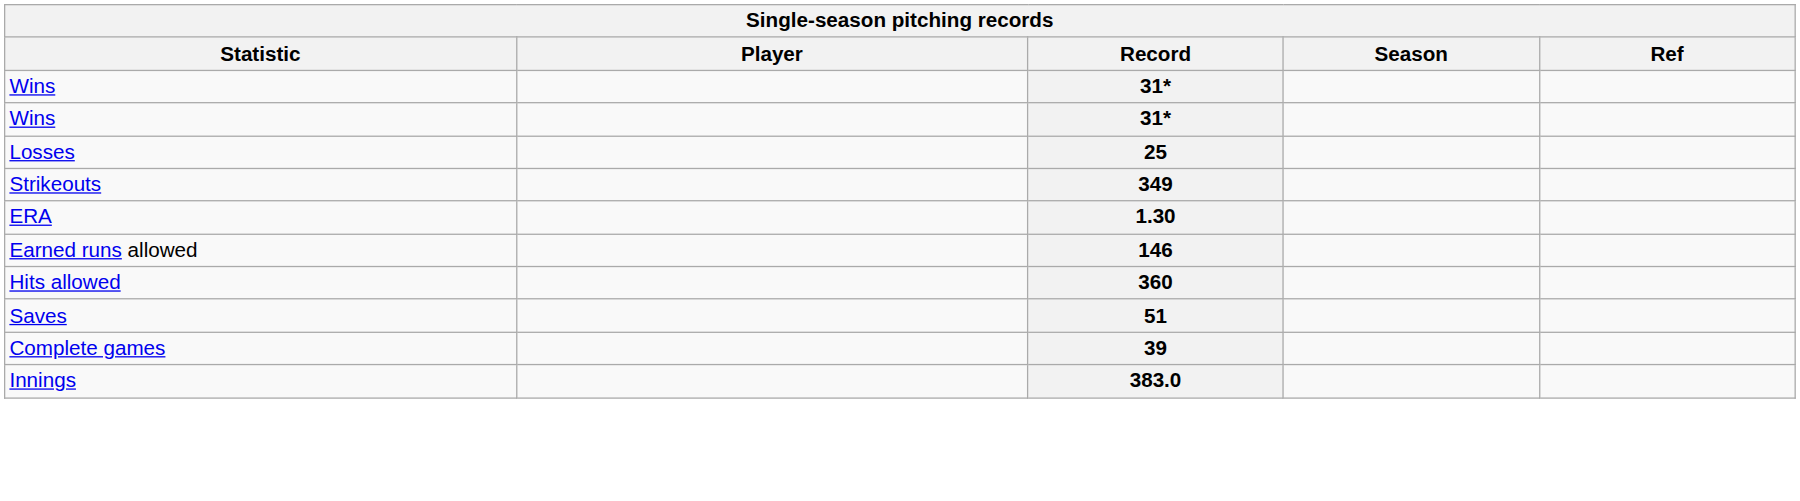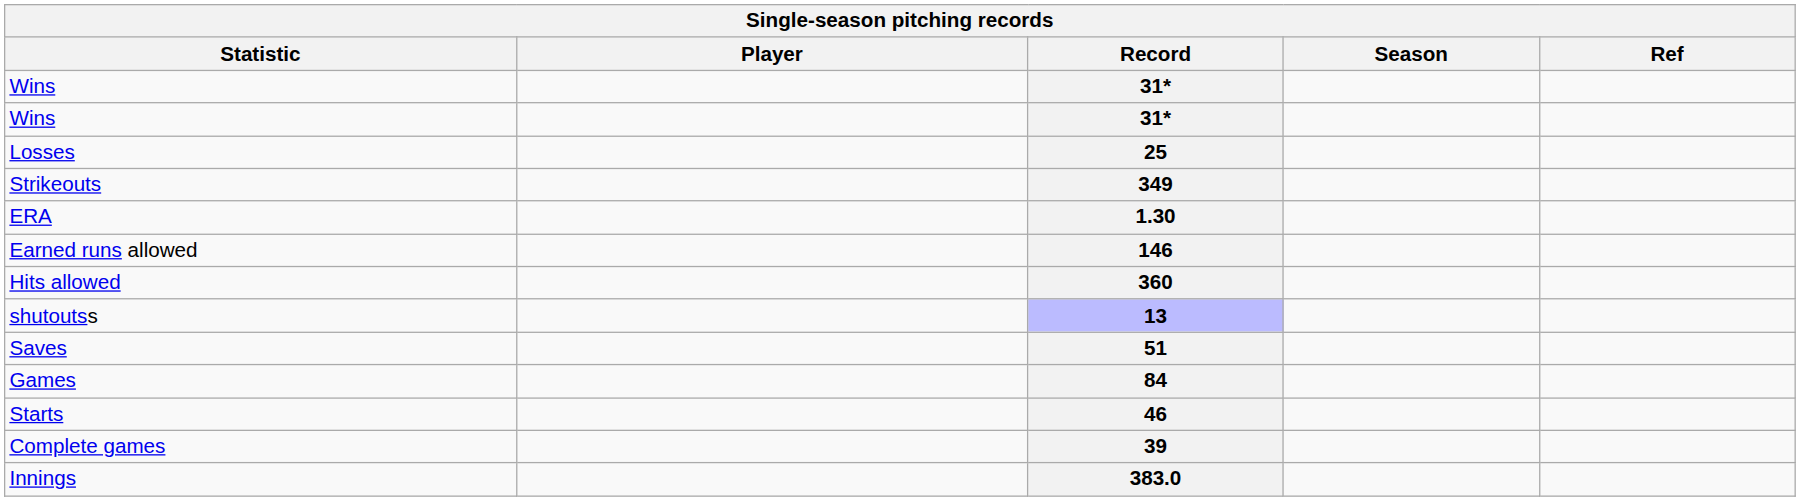+ row: (54, 315)
+ row: (43, 380)
+ row: (36, 413)
